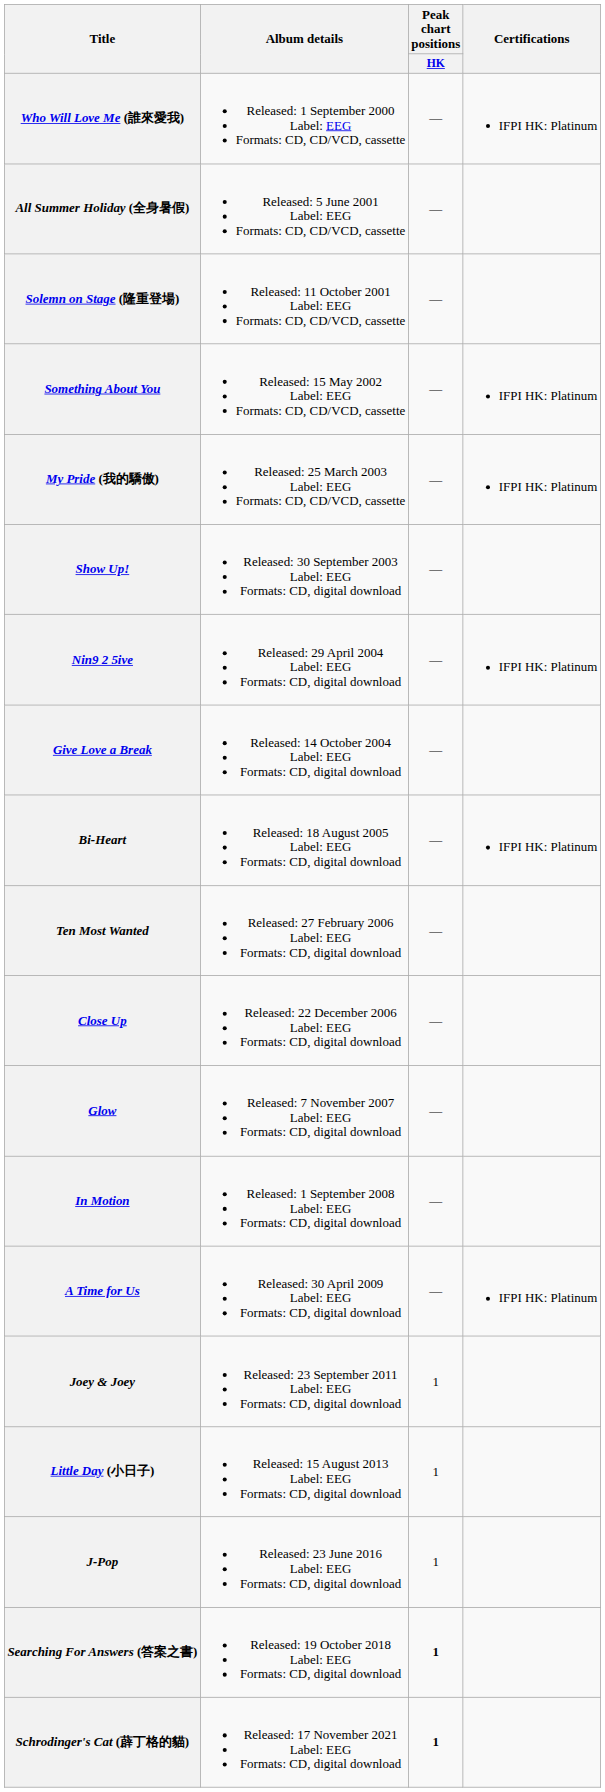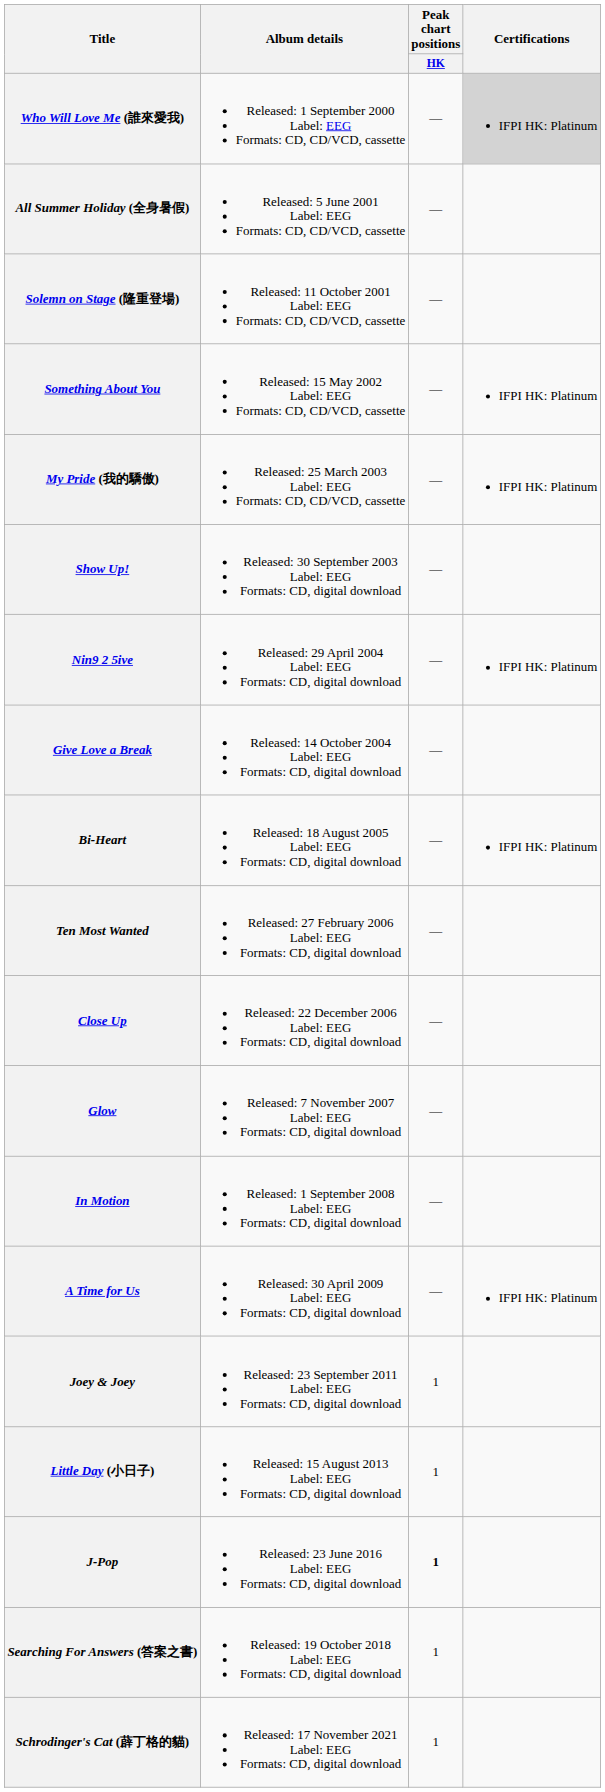(532, 126) no background -> (532, 126) lightgrey background
(436, 1561) normal -> (436, 1561) bold
(436, 1652) bold -> (436, 1652) normal
(436, 1742) bold -> (436, 1742) normal
